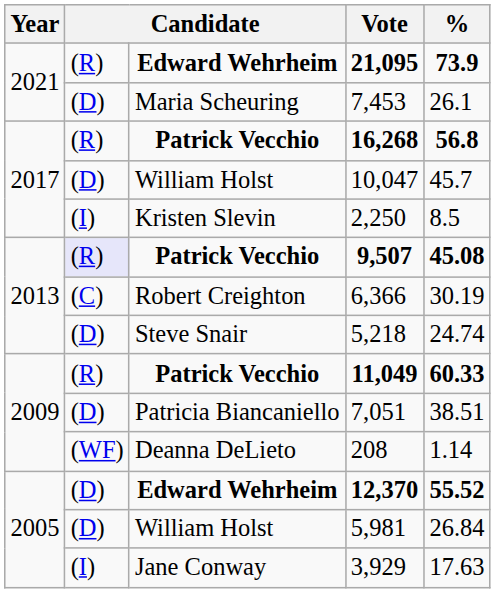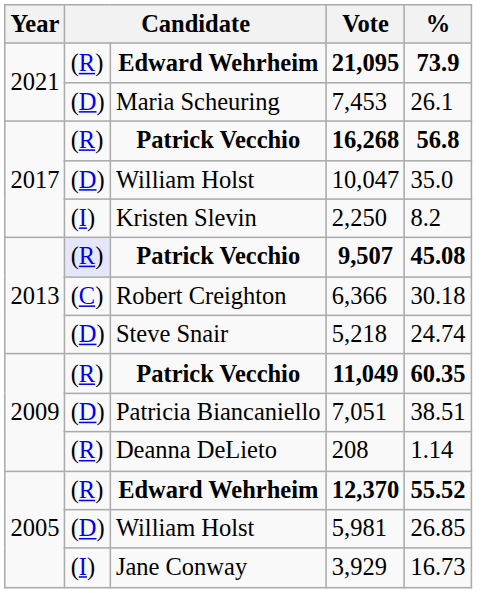(451, 179) 45.7 -> (432, 179) 35.0
(445, 218) 8.5 -> (426, 218) 8.2
(457, 295) 30.19 -> (438, 295) 30.18
(457, 373) 60.33 -> (438, 373) 60.35
(97, 450) (WF) -> (87, 450) (R)
(88, 489) (D) -> (87, 489) (R)
(457, 528) 26.84 -> (438, 528) 26.85
(457, 567) 17.63 -> (438, 567) 16.73
